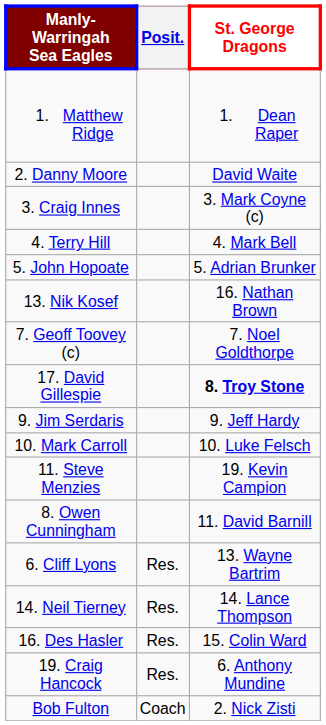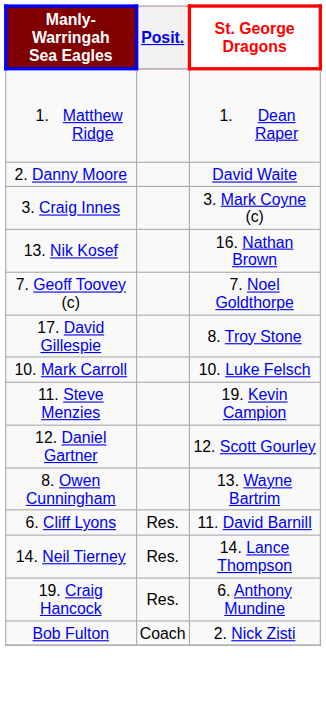- row: (71, 242)
- row: (71, 267)
(255, 386) bold -> (255, 336) normal
- row: (71, 420)
+ row: (71, 446)
(255, 521) 11. David Barnill -> (255, 489) 13. Wayne Bartrim
(255, 564) 13. Wayne Bartrim -> (255, 523) 11. David Barnill
- row: (71, 641)
